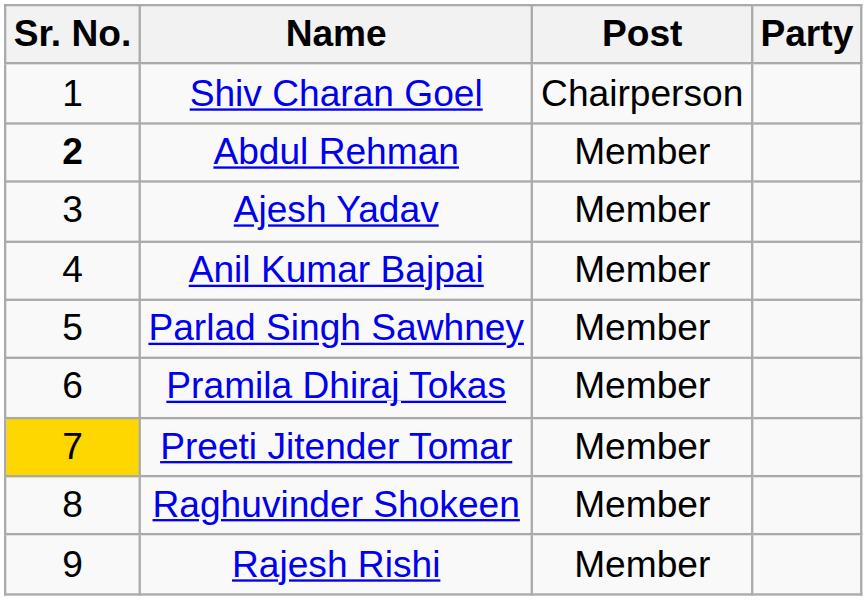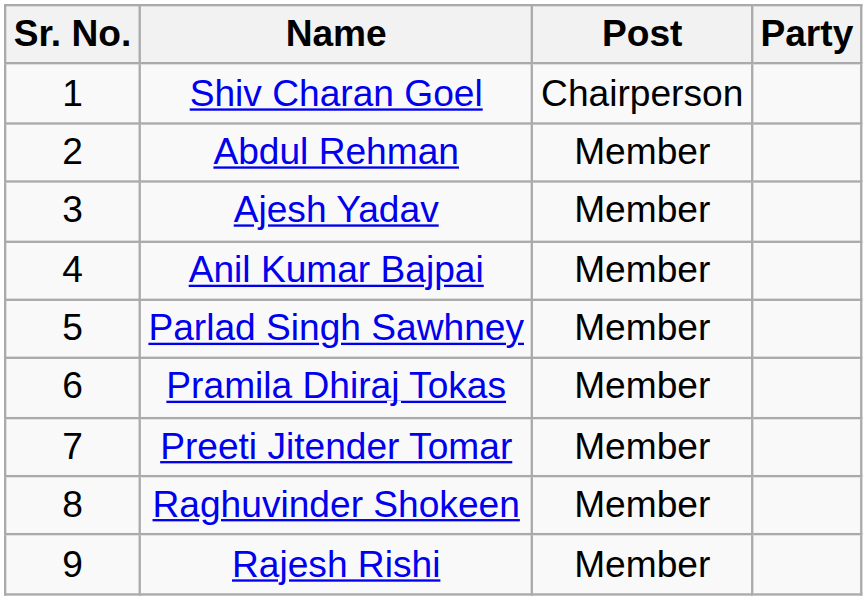(73, 151) bold -> (73, 151) normal
(73, 446) gold background -> (73, 446) no background
